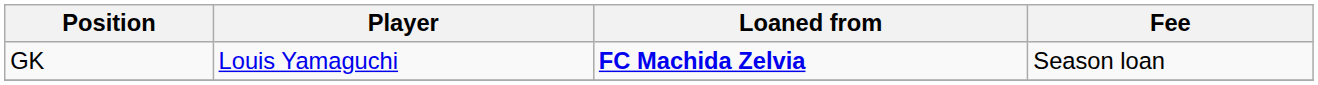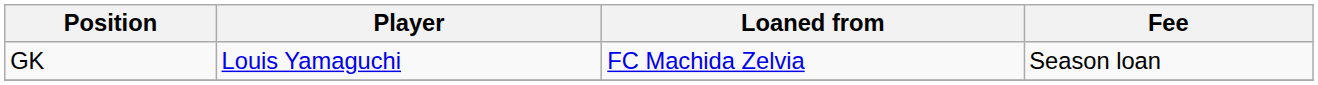(702, 60) bold -> (706, 60) normal
